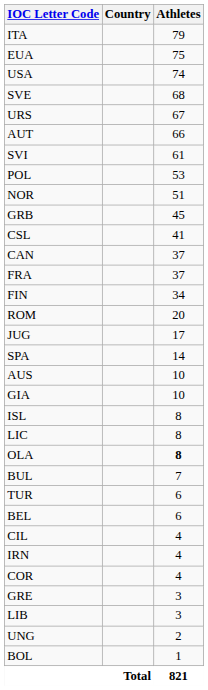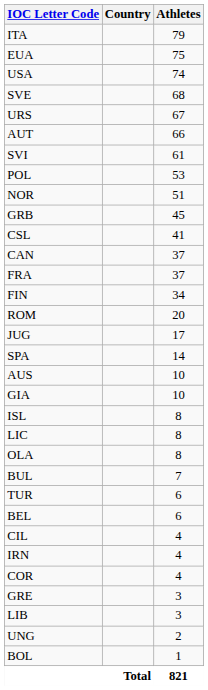(178, 455) bold -> (178, 455) normal
